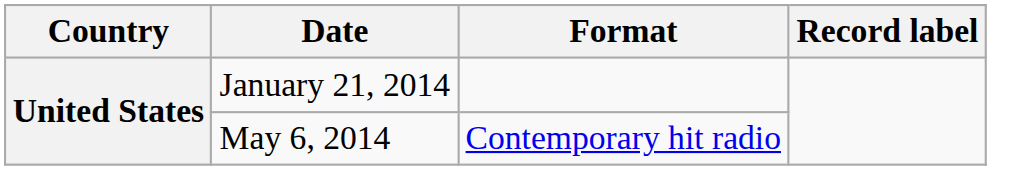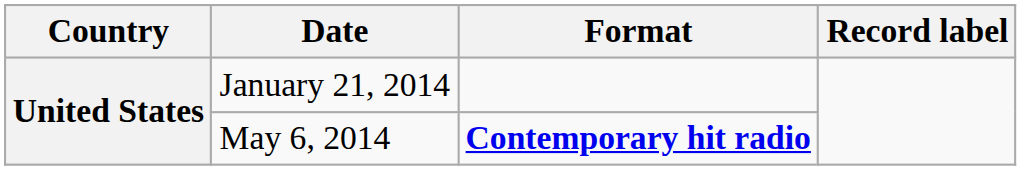(623, 137) normal -> (638, 137) bold
